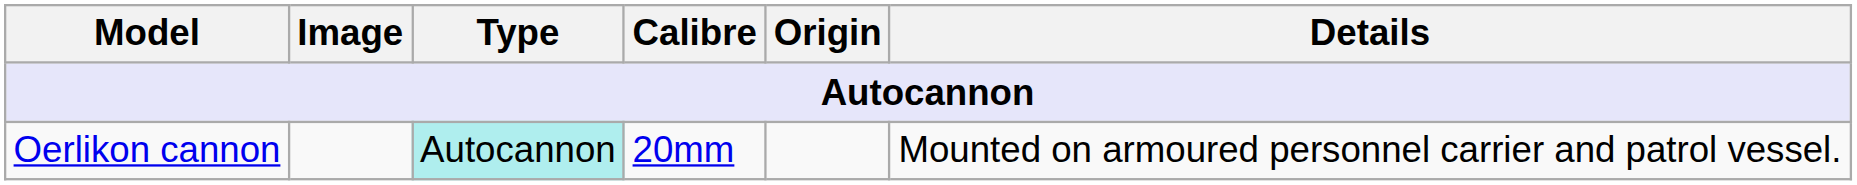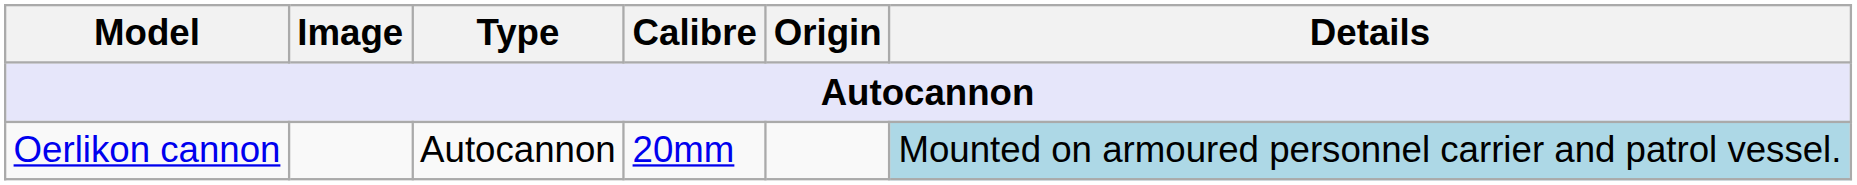(518, 149) paleturquoise background -> (518, 149) no background
(1370, 149) no background -> (1370, 149) lightblue background
